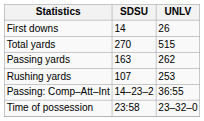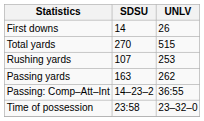rows swapped: (39, 76) <-> (38, 60)
